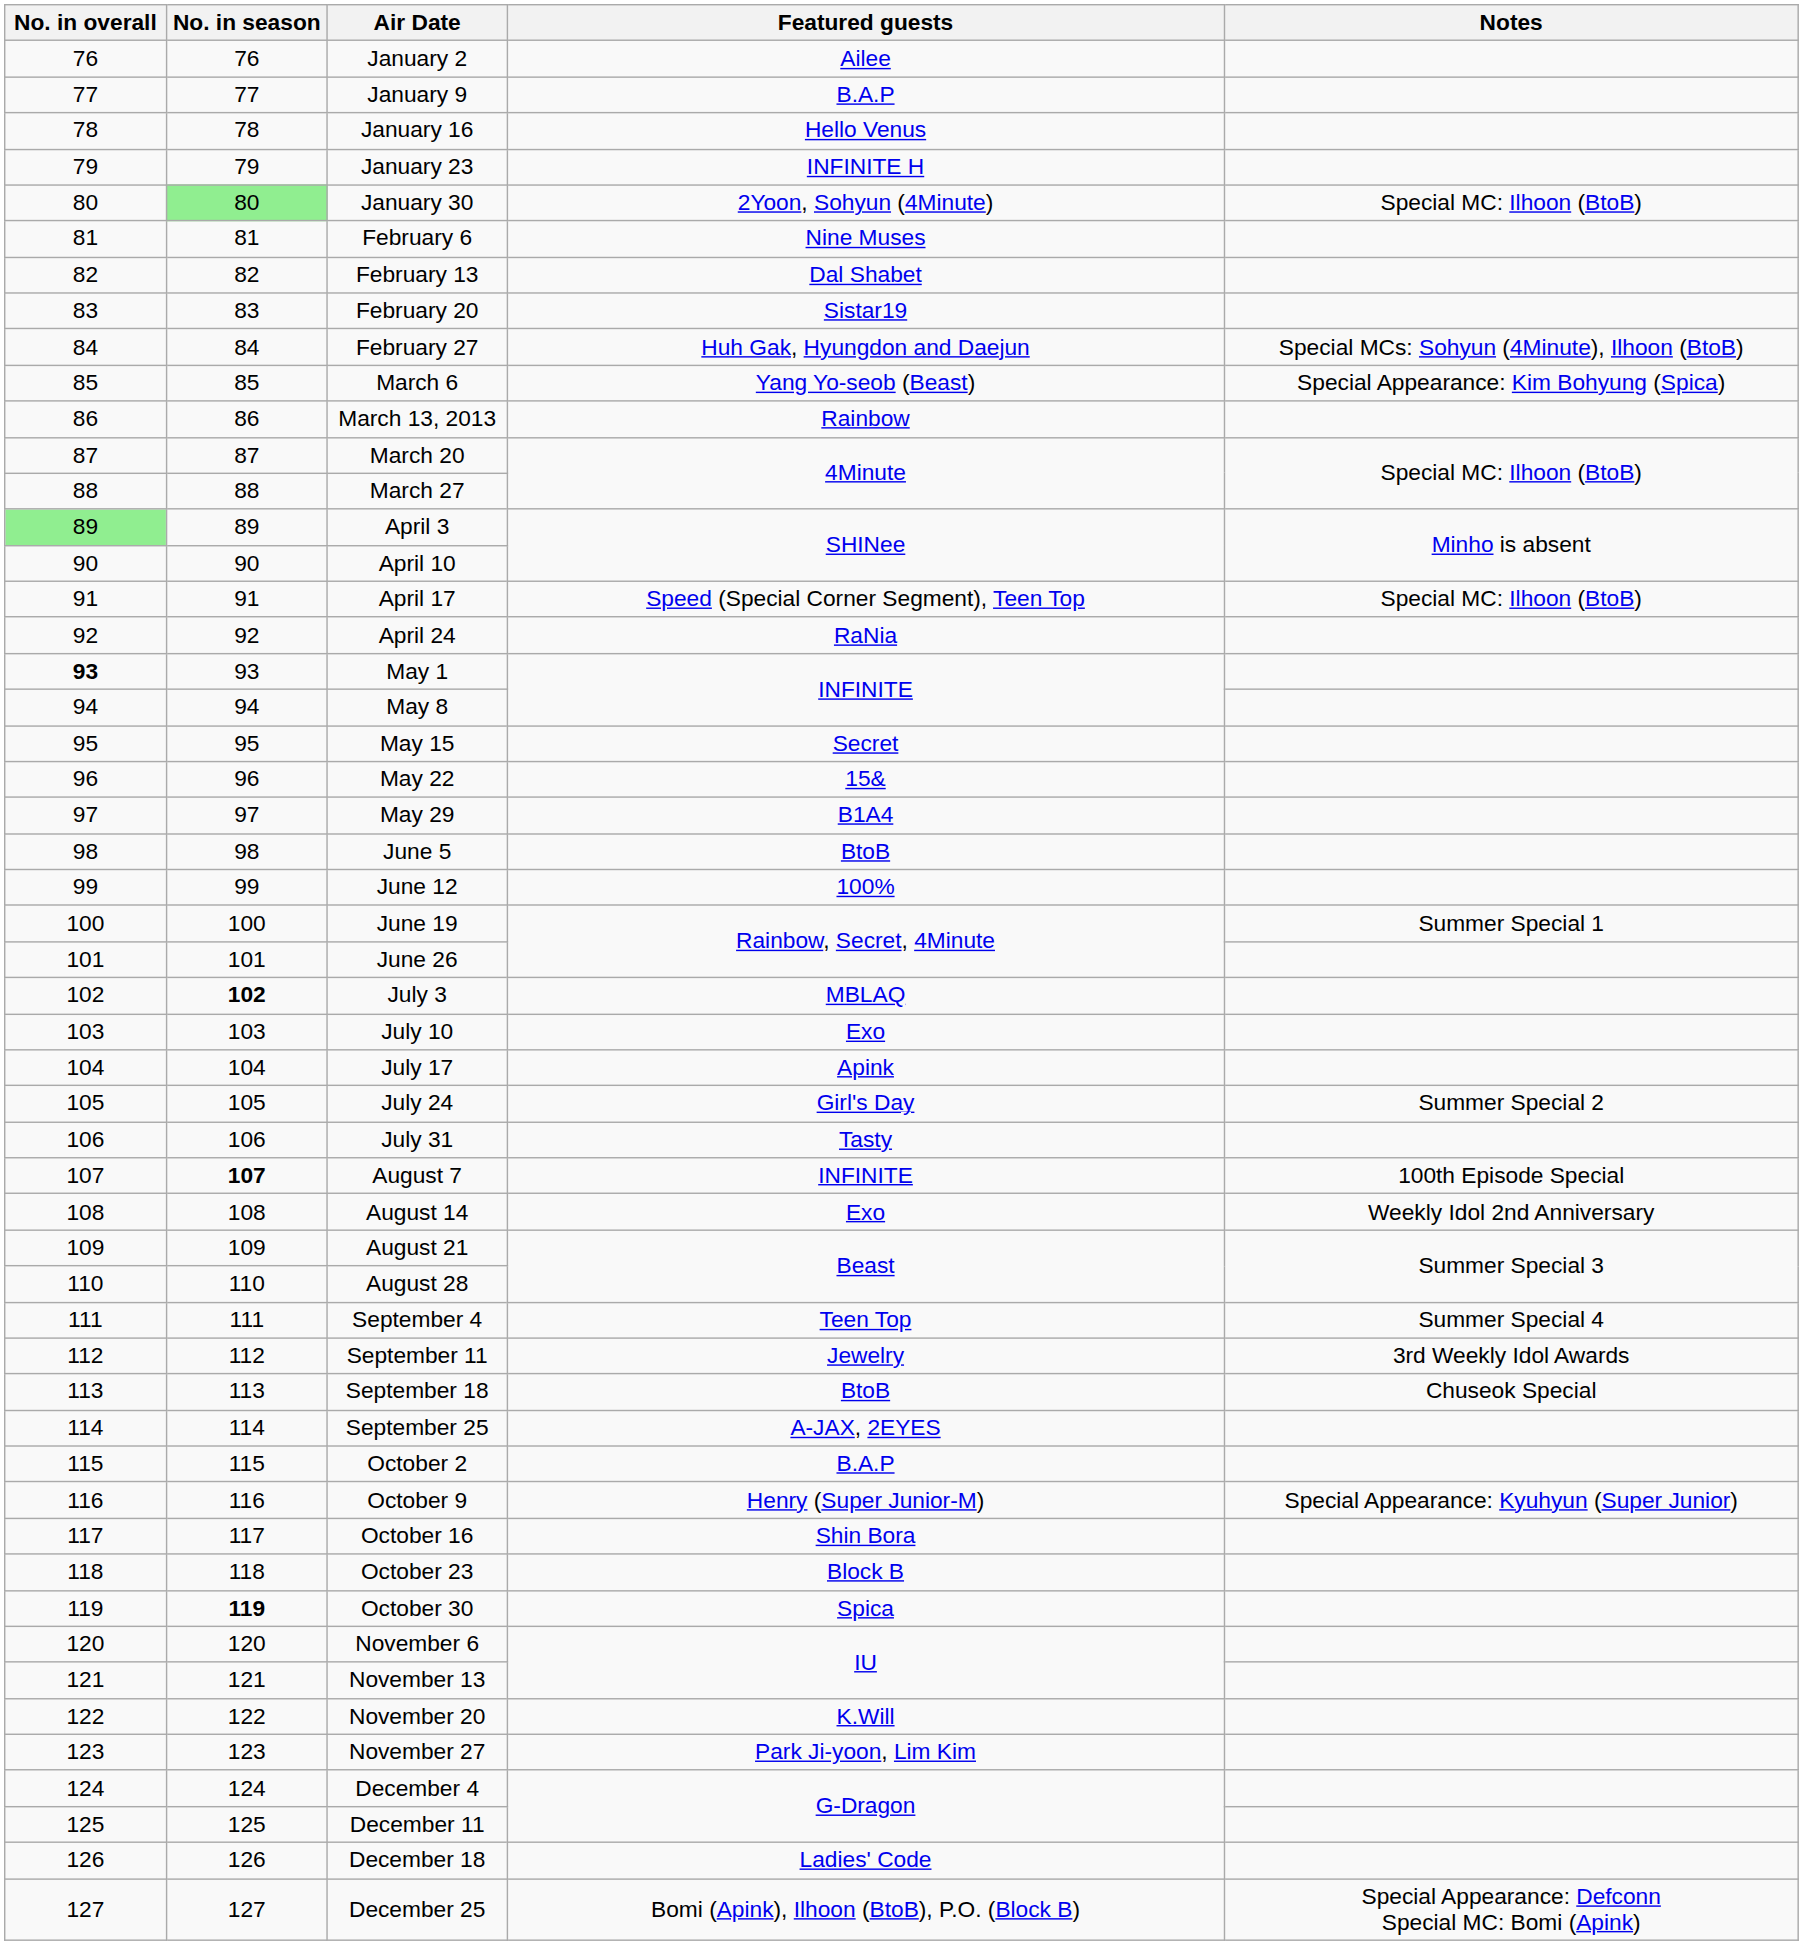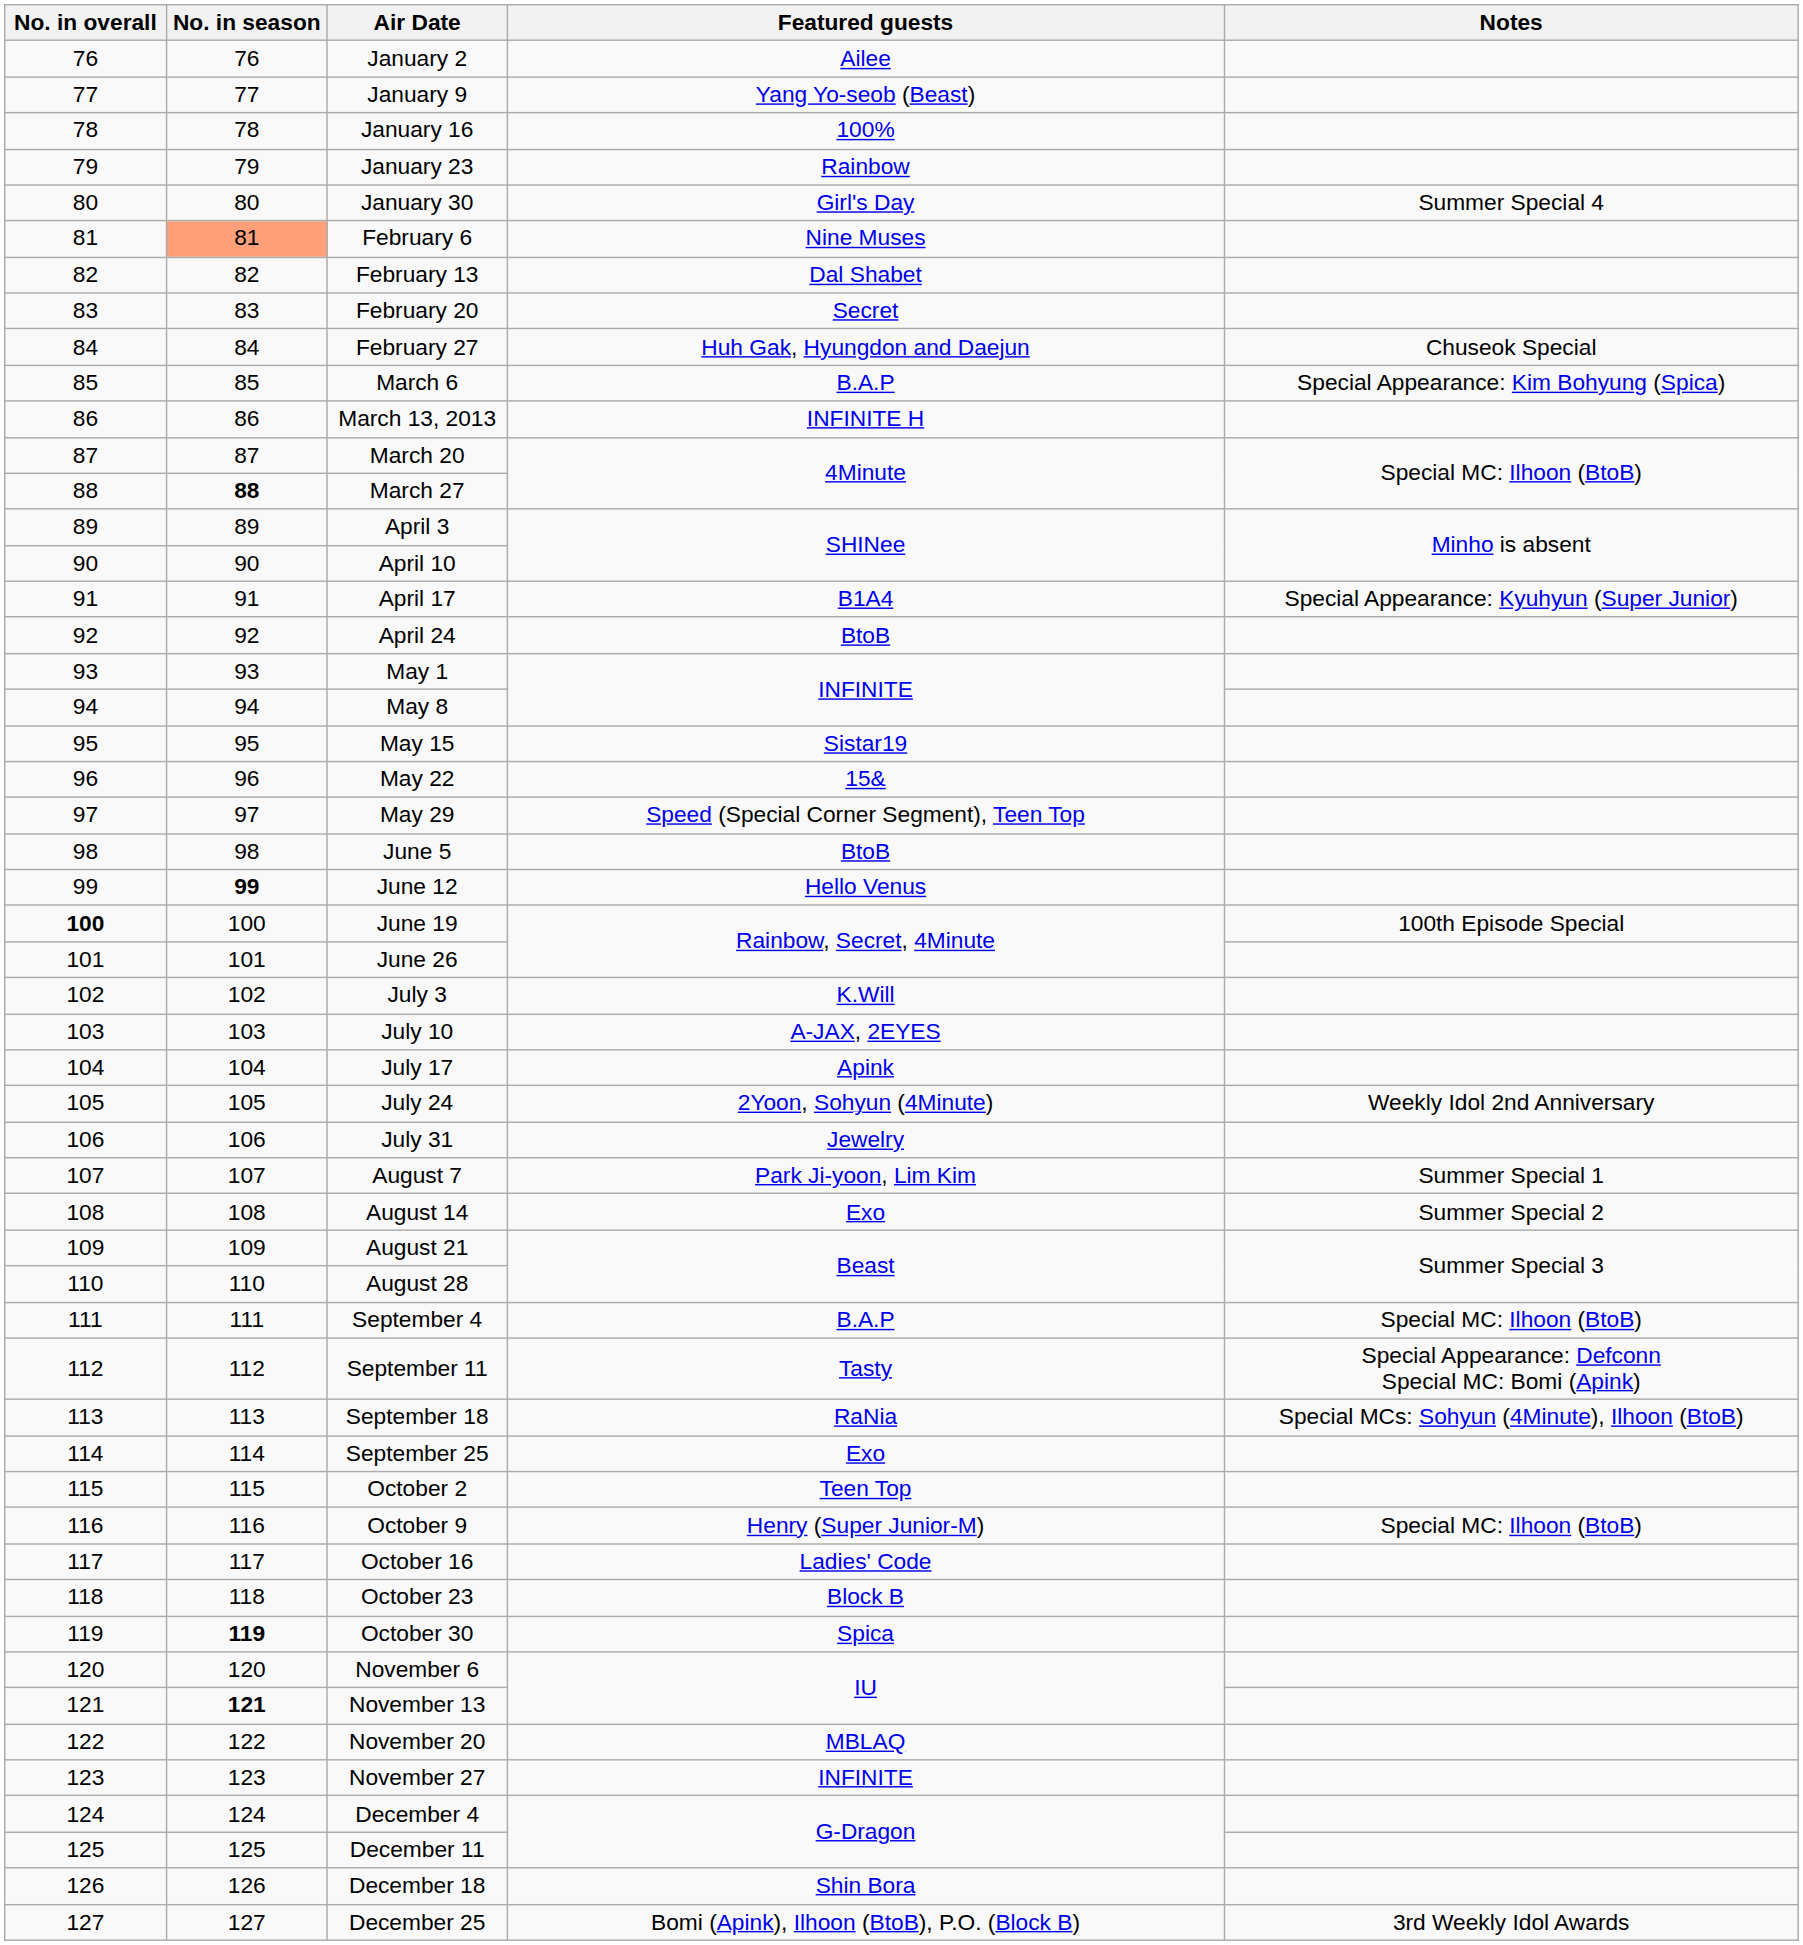(866, 94) B.A.P -> (866, 94) Yang Yo-seob (Beast)
(866, 130) Hello Venus -> (866, 130) 100%
(866, 166) INFINITE H -> (866, 166) Rainbow
(247, 202) lightgreen background -> (247, 202) no background
(866, 202) 2Yoon, Sohyun (4Minute) -> (866, 202) Girl's Day
(1511, 202) Special MC: Ilhoon (BtoB) -> (1511, 202) Summer Special 4
(247, 238) no background -> (247, 238) lightsalmon background
(866, 310) Sistar19 -> (866, 310) Secret
(1511, 346) Special MCs: Sohyun (4Minute), Ilhoon (BtoB) -> (1511, 346) Chuseok Special
(866, 382) Yang Yo-seob (Beast) -> (866, 382) B.A.P
(866, 418) Rainbow -> (866, 418) INFINITE H
(247, 490) normal -> (247, 490) bold
(85, 526) lightgreen background -> (85, 526) no background
(866, 599) Speed (Special Corner Segment), Teen Top -> (866, 599) B1A4
(1511, 599) Special MC: Ilhoon (BtoB) -> (1511, 599) Special Appearance: Kyuhyun (Super Junior)
(866, 635) RaNia -> (866, 635) BtoB
(85, 671) bold -> (85, 671) normal
(866, 743) Secret -> (866, 743) Sistar19
(866, 815) B1A4 -> (866, 815) Speed (Special Corner Segment), Teen Top
(247, 887) normal -> (247, 887) bold
(866, 887) 100% -> (866, 887) Hello Venus
(85, 923) normal -> (85, 923) bold
(1511, 923) Summer Special 1 -> (1511, 923) 100th Episode Special
(247, 995) bold -> (247, 995) normal
(866, 995) MBLAQ -> (866, 995) K.Will
(866, 1031) Exo -> (866, 1031) A-JAX, 2EYES
(866, 1103) Girl's Day -> (866, 1103) 2Yoon, Sohyun (4Minute)
(1511, 1103) Summer Special 2 -> (1511, 1103) Weekly Idol 2nd Anniversary
(866, 1139) Tasty -> (866, 1139) Jewelry
(247, 1175) bold -> (247, 1175) normal
(866, 1175) INFINITE -> (866, 1175) Park Ji-yoon, Lim Kim
(1511, 1175) 100th Episode Special -> (1511, 1175) Summer Special 1
(1511, 1211) Weekly Idol 2nd Anniversary -> (1511, 1211) Summer Special 2
(866, 1319) Teen Top -> (866, 1319) B.A.P
(1511, 1319) Summer Special 4 -> (1511, 1319) Special MC: Ilhoon (BtoB)
(866, 1355) Jewelry -> (866, 1368) Tasty
(1511, 1355) 3rd Weekly Idol Awards -> (1511, 1368) Special Appearance: Defconn Special MC: Bomi (Apink)
(866, 1391) BtoB -> (866, 1417) RaNia
(1511, 1391) Chuseok Special -> (1511, 1417) Special MCs: Sohyun (4Minute), Ilhoon (BtoB)
(866, 1427) A-JAX, 2EYES -> (866, 1453) Exo
(866, 1463) B.A.P -> (866, 1489) Teen Top
(1511, 1499) Special Appearance: Kyuhyun (Super Junior) -> (1511, 1525) Special MC: Ilhoon (BtoB)
(866, 1535) Shin Bora -> (866, 1561) Ladies' Code
(247, 1680) normal -> (247, 1705) bold
(866, 1716) K.Will -> (866, 1741) MBLAQ
(866, 1752) Park Ji-yoon, Lim Kim -> (866, 1777) INFINITE
(866, 1860) Ladies' Code -> (866, 1885) Shin Bora
(1511, 1908) Special Appearance: Defconn Special MC: Bomi (Apink) -> (1511, 1921) 3rd Weekly Idol Awards
